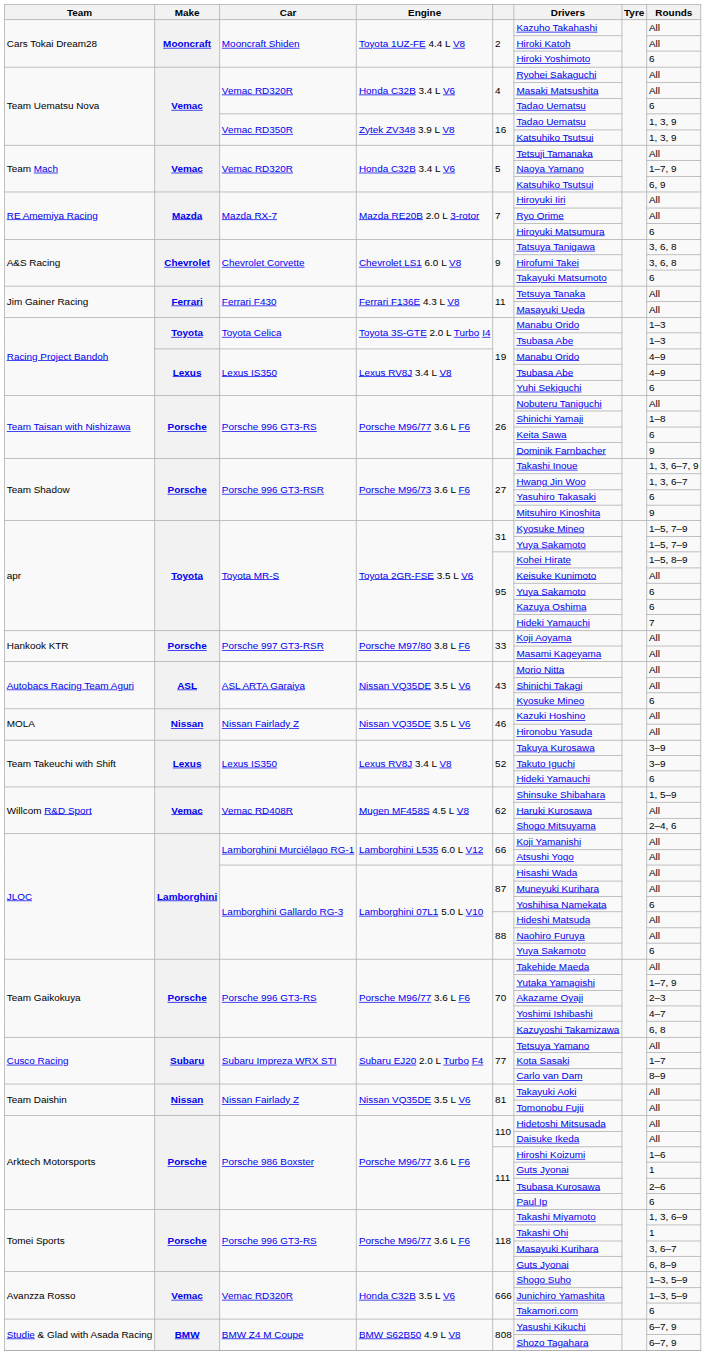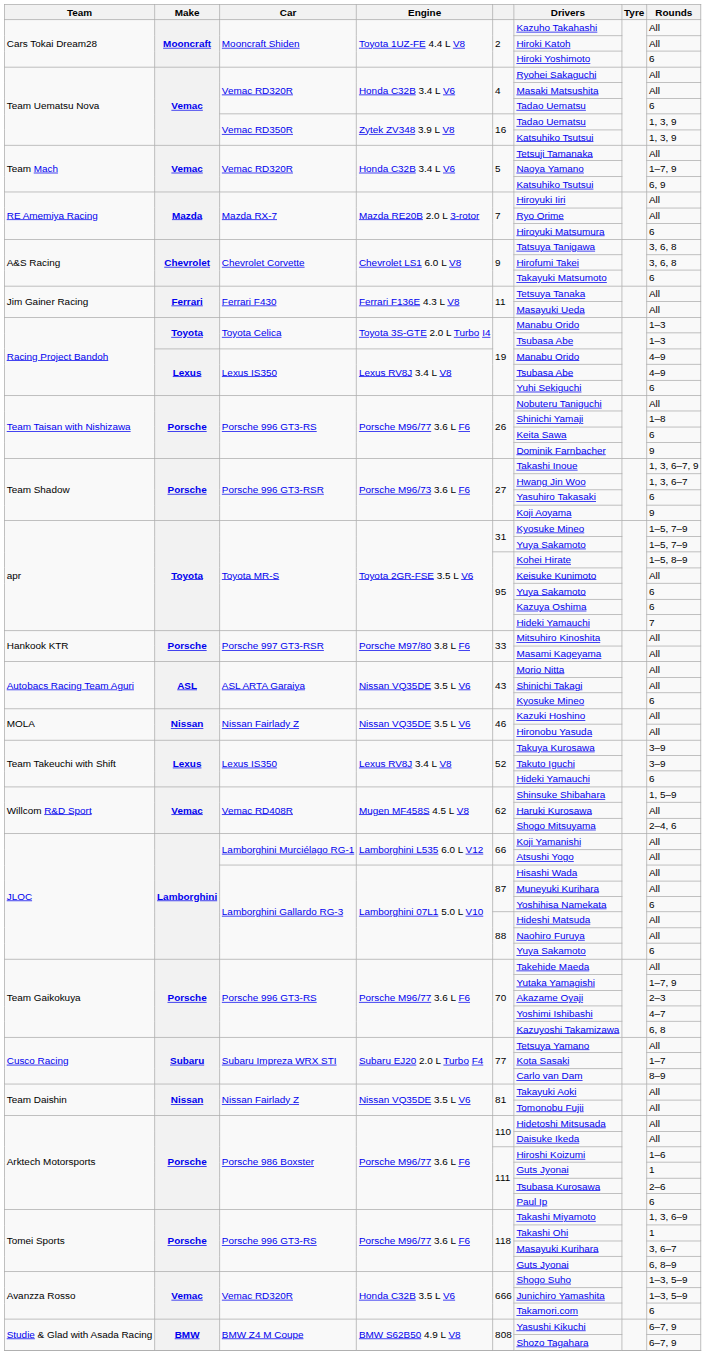(558, 513) Mitsuhiro Kinoshita -> (544, 513) Koji Aoyama
(544, 638) Koji Aoyama -> (558, 638) Mitsuhiro Kinoshita
